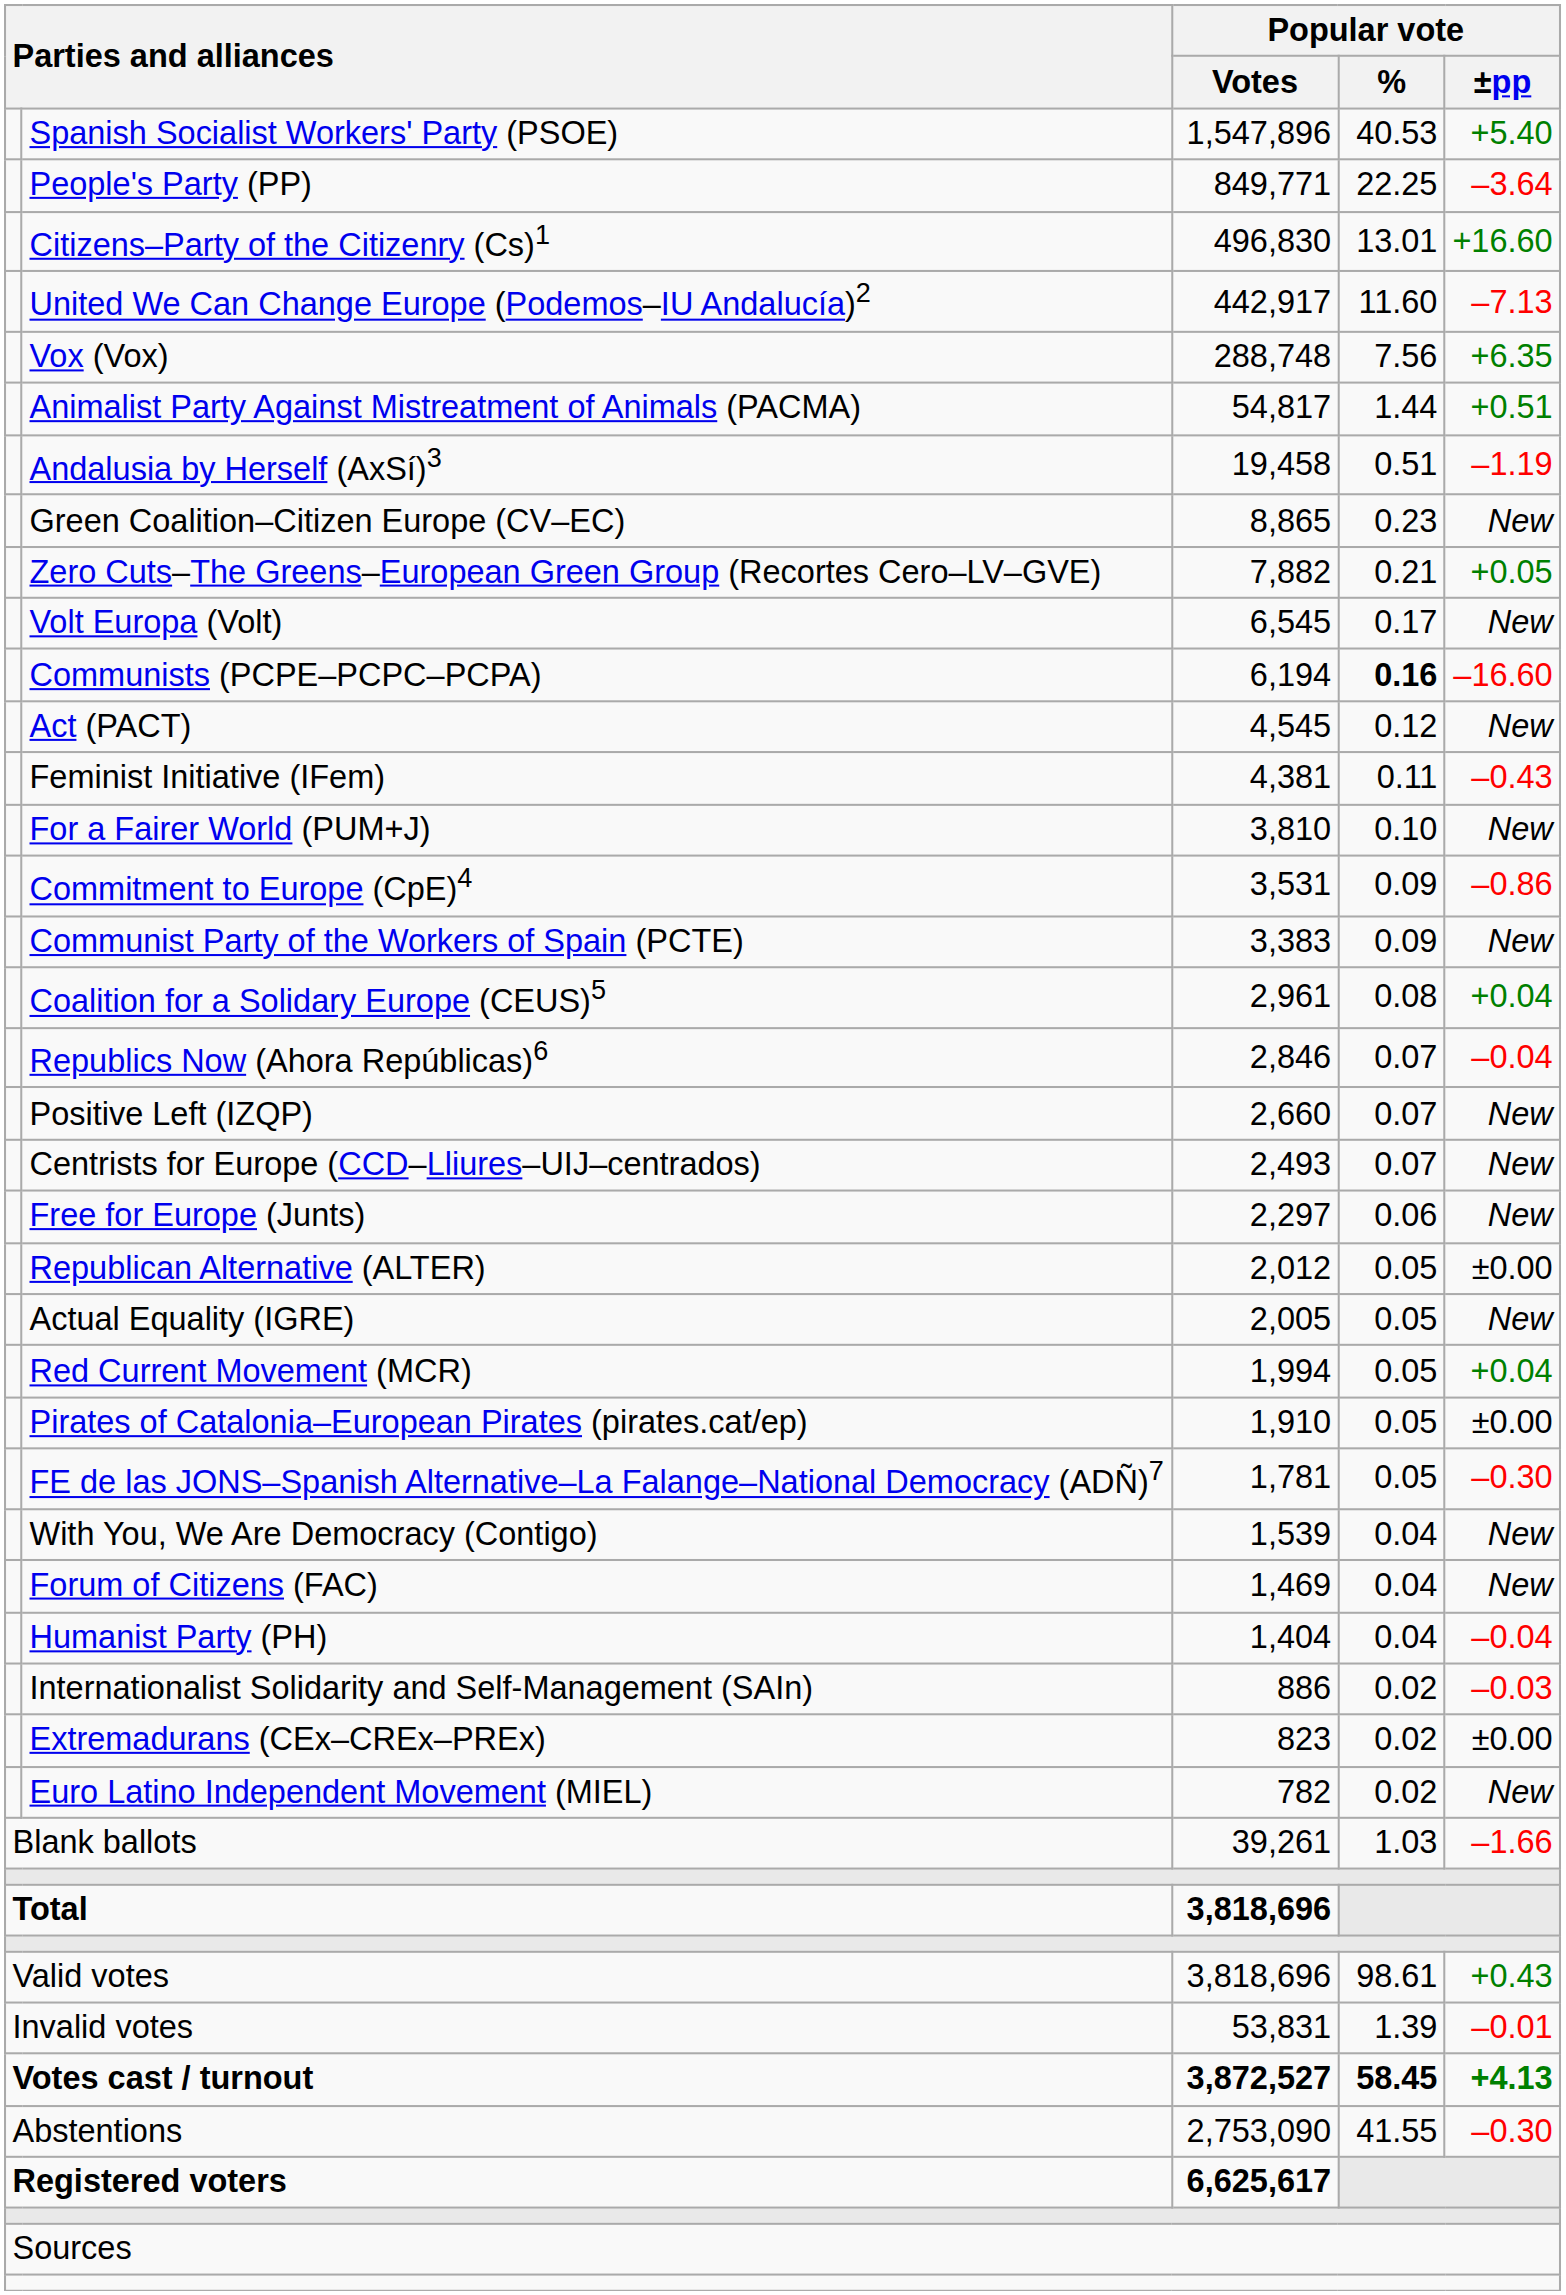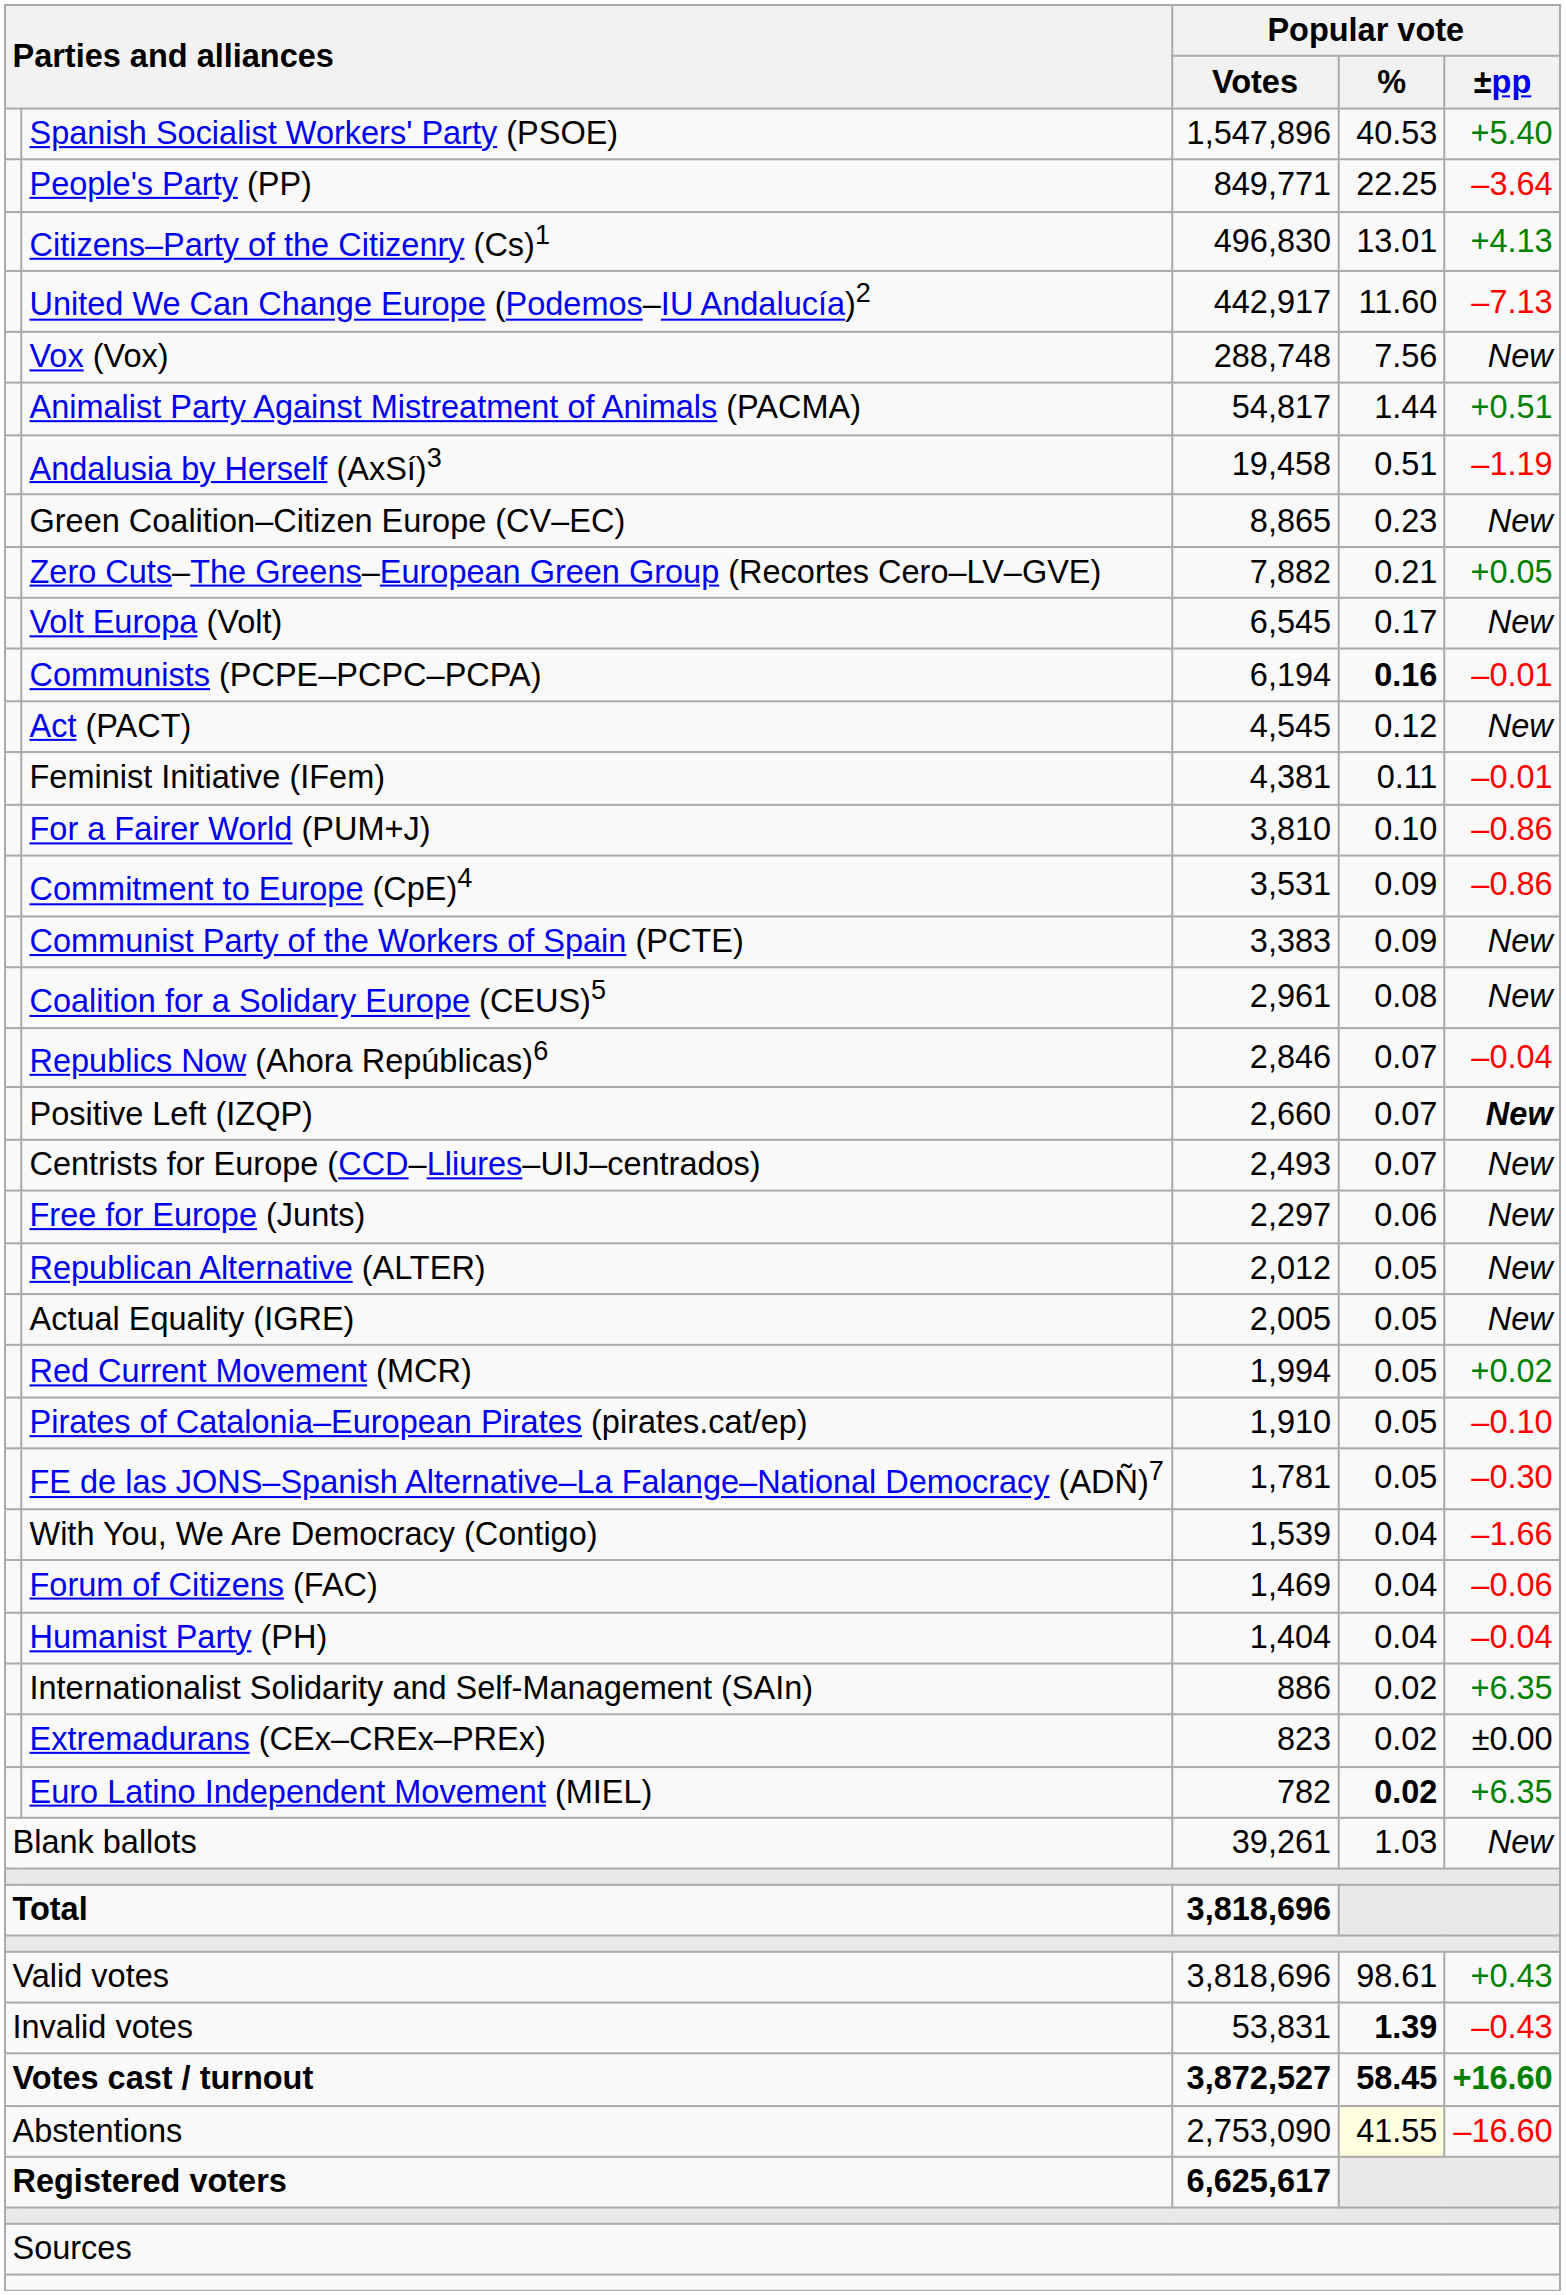(1503, 240) +16.60 -> (1512, 240) +4.13
(1512, 356) +6.35 -> (1520, 356) New
(1503, 674) –16.60 -> (1512, 674) –0.01
(1512, 777) –0.43 -> (1512, 777) –0.01
(1520, 829) New -> (1512, 829) –0.86
(1512, 996) +0.04 -> (1520, 996) New
(1520, 1113) normal -> (1519, 1113) bold
(1512, 1267) ±0.00 -> (1520, 1267) New
(1512, 1370) +0.04 -> (1512, 1370) +0.02
(1512, 1422) ±0.00 -> (1512, 1422) –0.10
(1520, 1534) New -> (1512, 1534) –1.66
(1520, 1585) New -> (1512, 1585) –0.06
(1512, 1688) –0.03 -> (1512, 1688) +6.35
(1406, 1791) normal -> (1406, 1791) bold
(1520, 1791) New -> (1512, 1791) +6.35
(1512, 1843) –1.66 -> (1520, 1843) New
(1406, 2027) normal -> (1406, 2027) bold
(1512, 2027) –0.01 -> (1512, 2027) –0.43
(1512, 2079) +4.13 -> (1503, 2079) +16.60
(1397, 2130) no background -> (1397, 2130) lightyellow background
(1512, 2130) –0.30 -> (1503, 2130) –16.60
